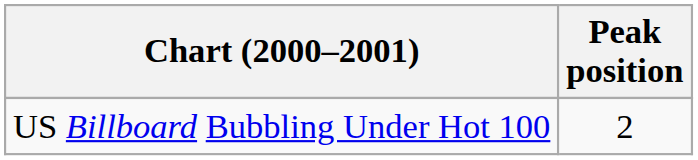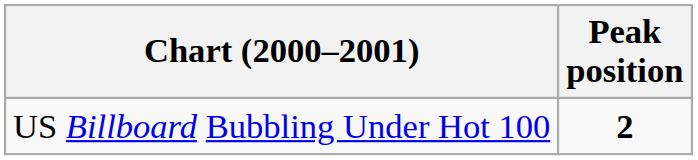(625, 125) normal -> (625, 125) bold
